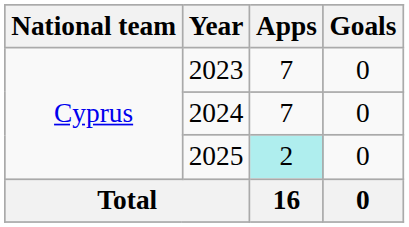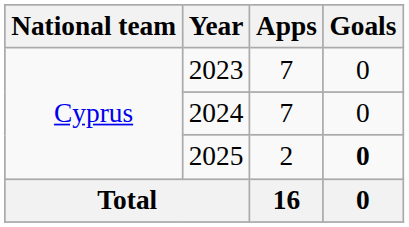(286, 156) paleturquoise background -> (286, 156) no background
(363, 156) normal -> (363, 156) bold
